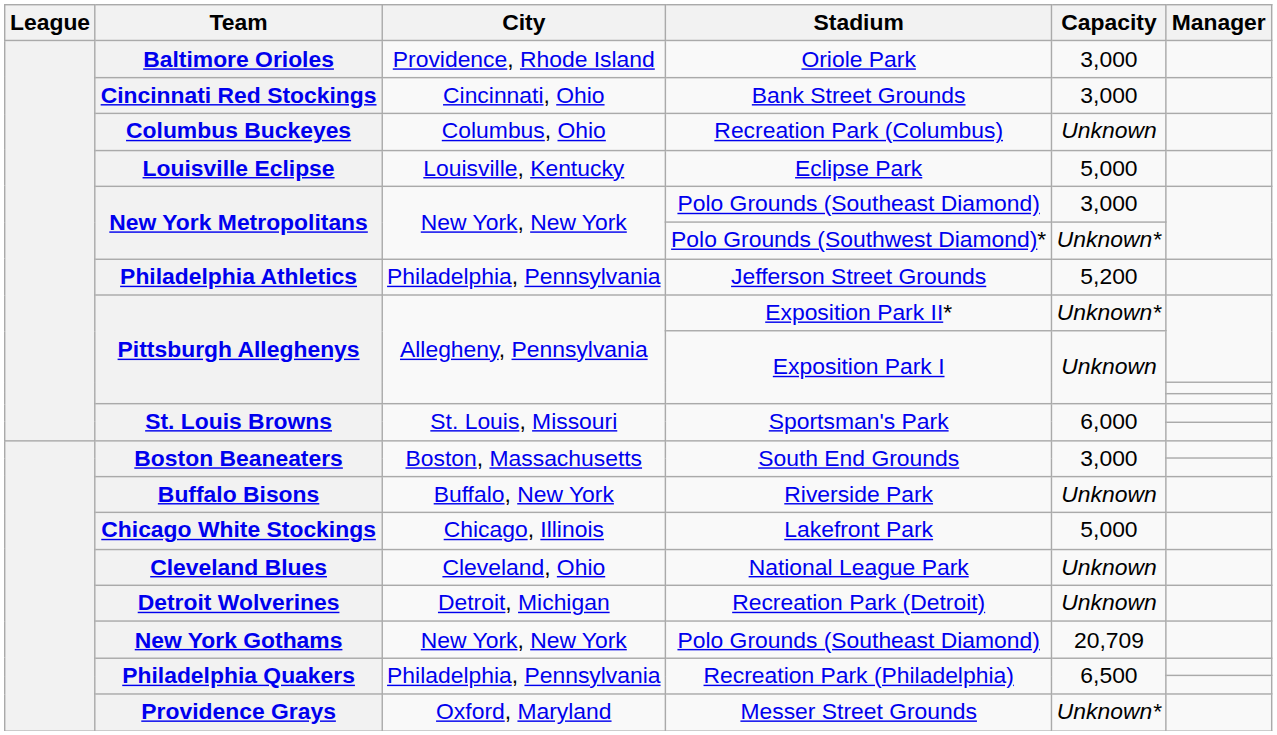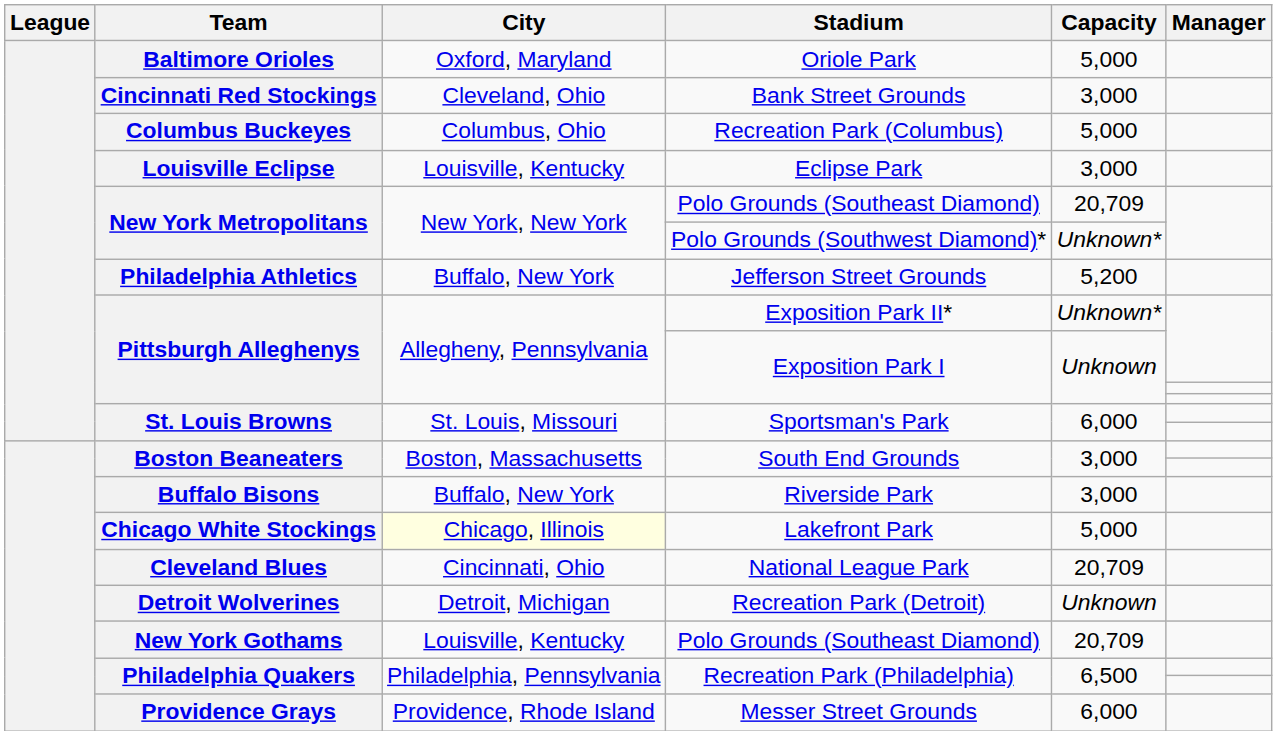(524, 58) Providence, Rhode Island -> (524, 58) Oxford, Maryland
(1109, 58) 3,000 -> (1109, 58) 5,000
(524, 95) Cincinnati, Ohio -> (524, 95) Cleveland, Ohio
(1109, 131) Unknown -> (1109, 131) 5,000
(1109, 167) 5,000 -> (1109, 167) 3,000
(1109, 204) 3,000 -> (1109, 204) 20,709
(524, 276) Philadelphia, Pennsylvania -> (524, 276) Buffalo, New York
(1109, 494) Unknown -> (1109, 494) 3,000
(524, 530) no background -> (524, 530) lightyellow background
(524, 566) Cleveland, Ohio -> (524, 566) Cincinnati, Ohio
(1109, 566) Unknown -> (1109, 566) 20,709
(524, 639) New York, New York -> (524, 639) Louisville, Kentucky
(524, 712) Oxford, Maryland -> (524, 712) Providence, Rhode Island
(1109, 712) Unknown* -> (1109, 712) 6,000
